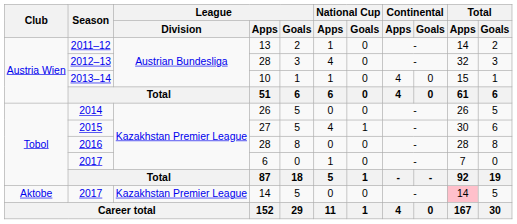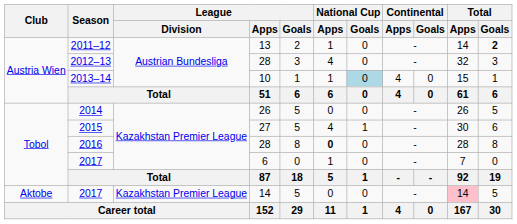(495, 45) normal -> (495, 45) bold
(365, 78) no background -> (365, 78) lightblue background
(330, 144) normal -> (330, 144) bold
